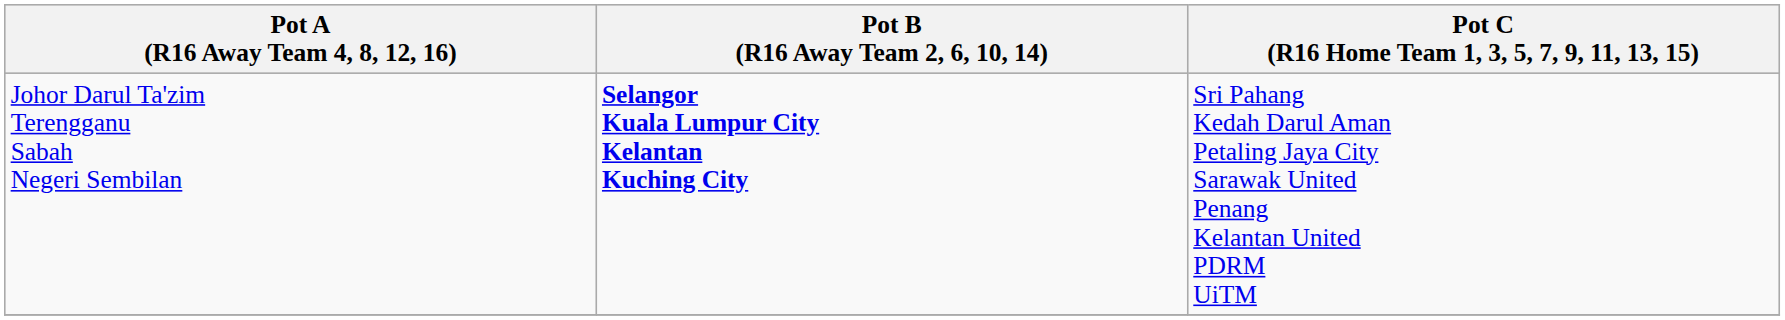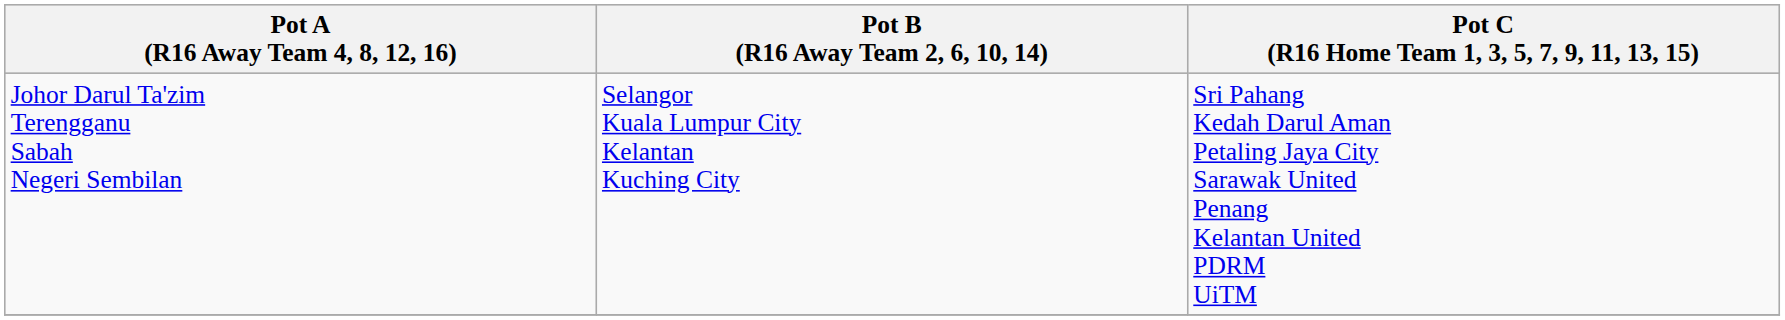(711, 136) bold -> (702, 136) normal
